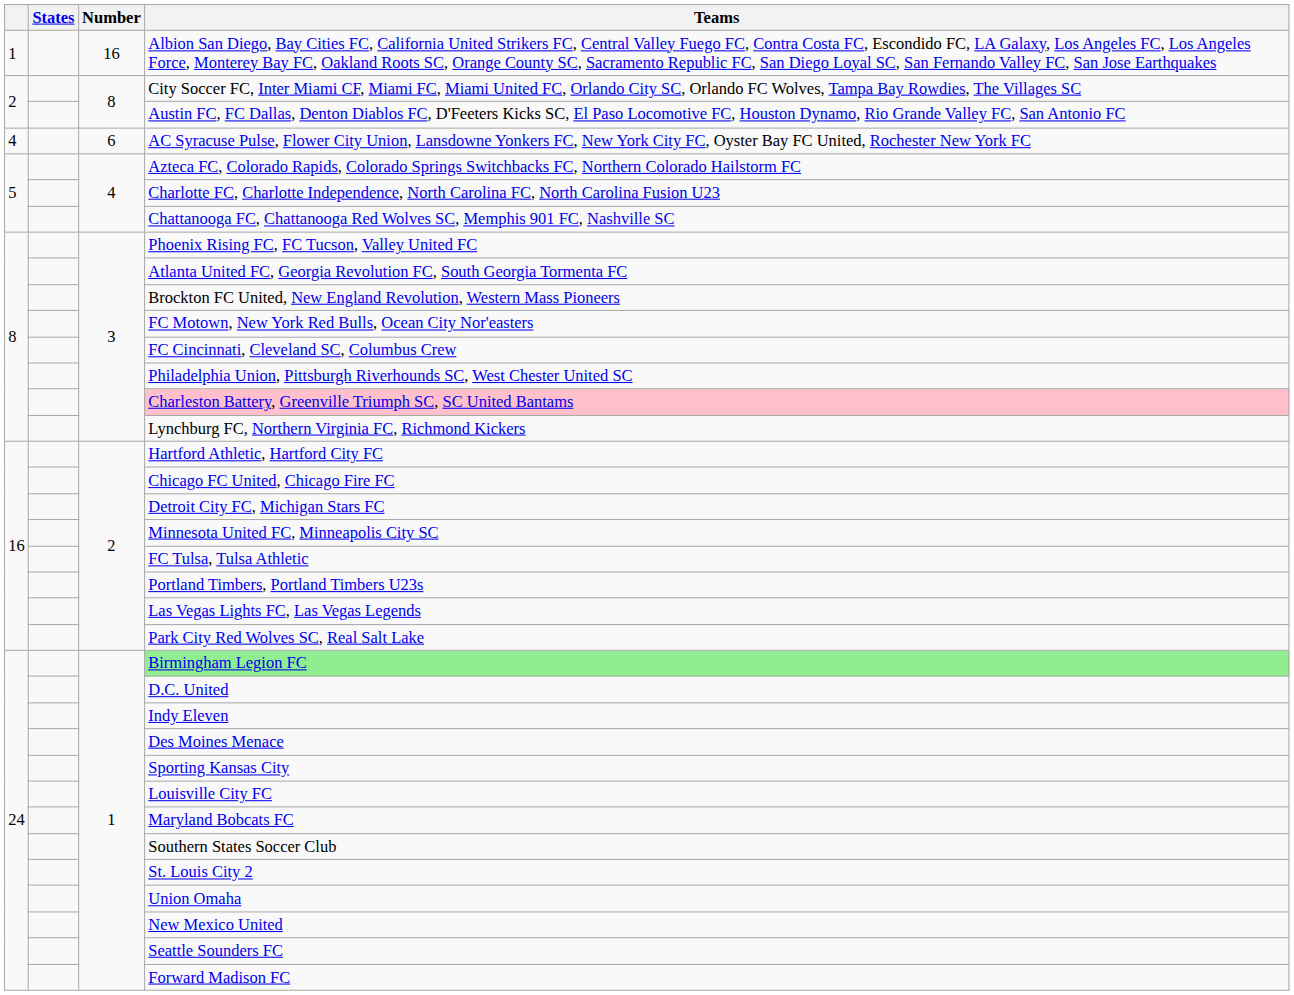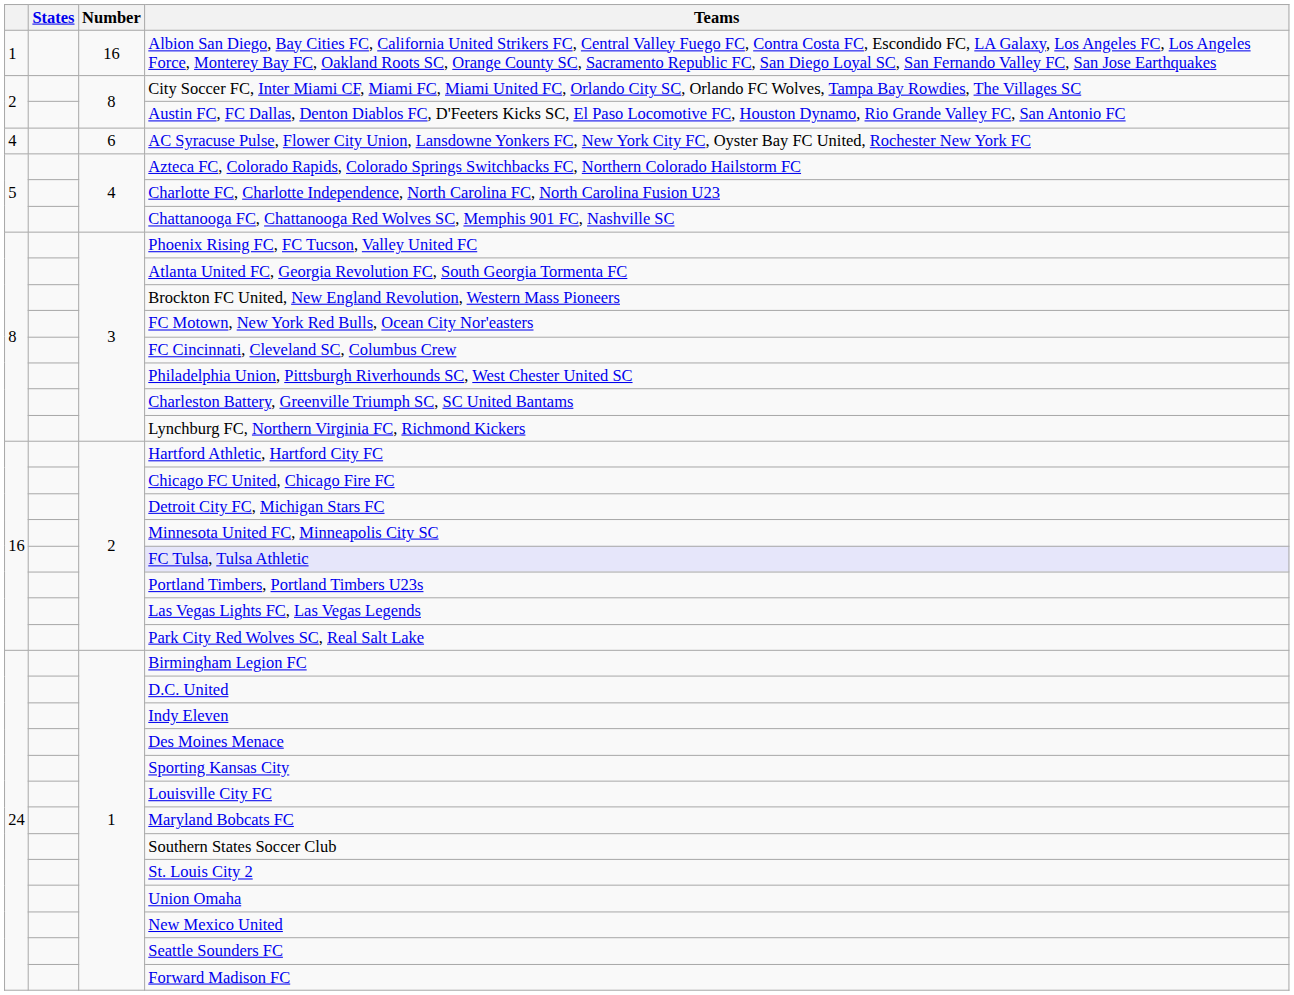(361, 402) pink background -> (361, 402) no background
(228, 558) no background -> (228, 558) lavender background
(227, 663) lightgreen background -> (227, 663) no background
